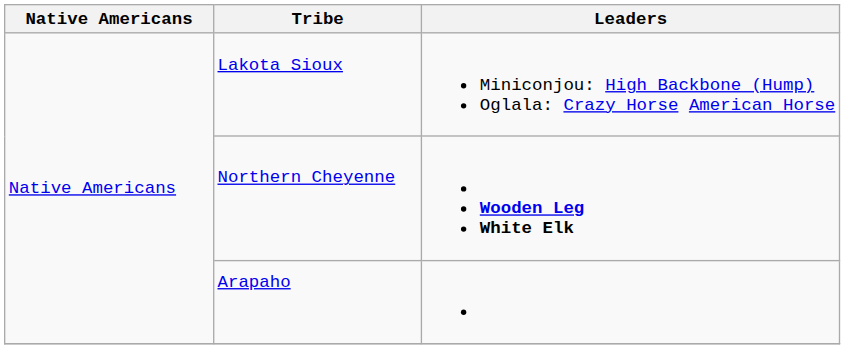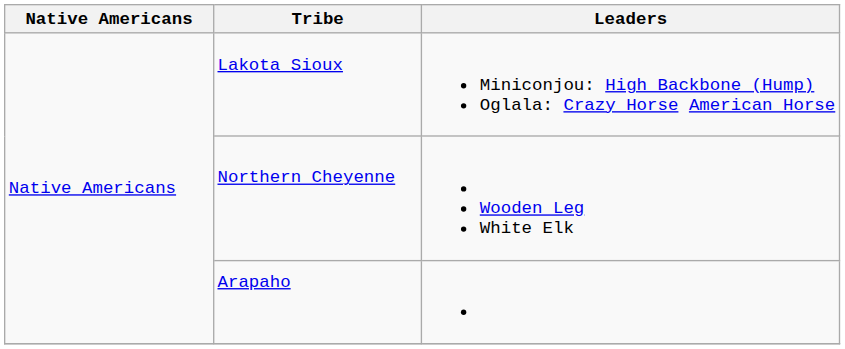(631, 208) bold -> (631, 208) normal
